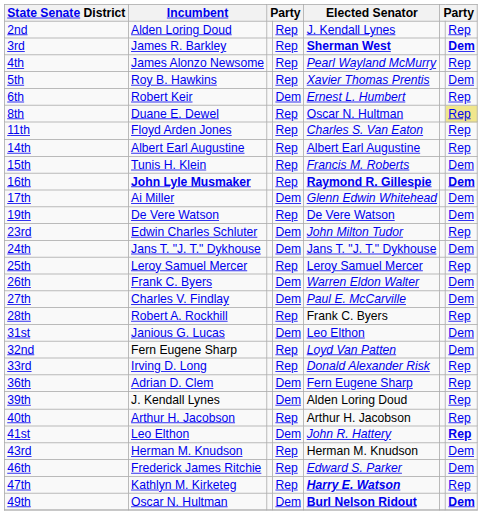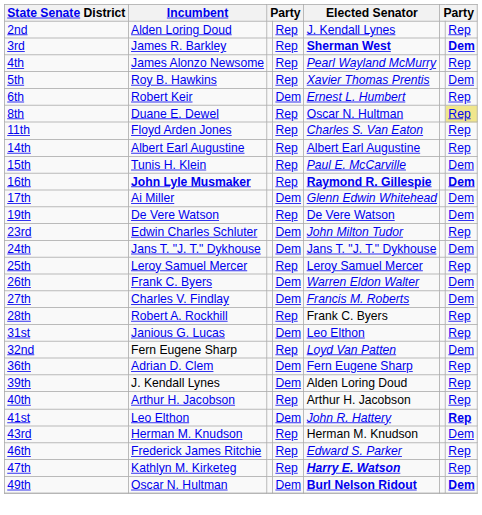(358, 164) Francis M. Roberts -> (356, 164) Paul E. McCarville
(356, 299) Paul E. McCarville -> (358, 299) Francis M. Roberts
(461, 333) Dem -> (460, 333) Rep
- row: (19, 366)
(461, 468) Dem -> (460, 451) Rep
